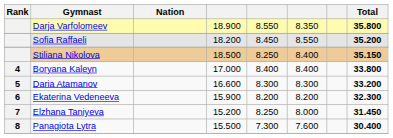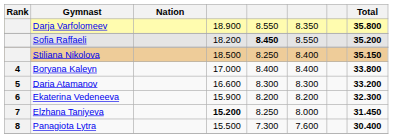(267, 41) normal -> (267, 41) bold
(227, 112) normal -> (227, 112) bold
